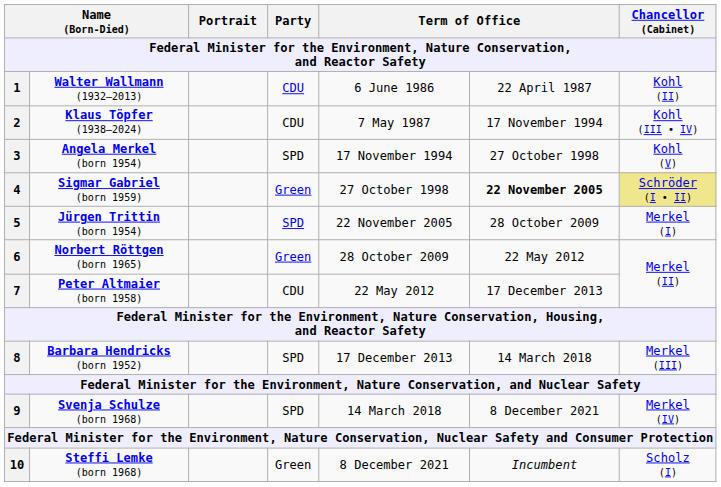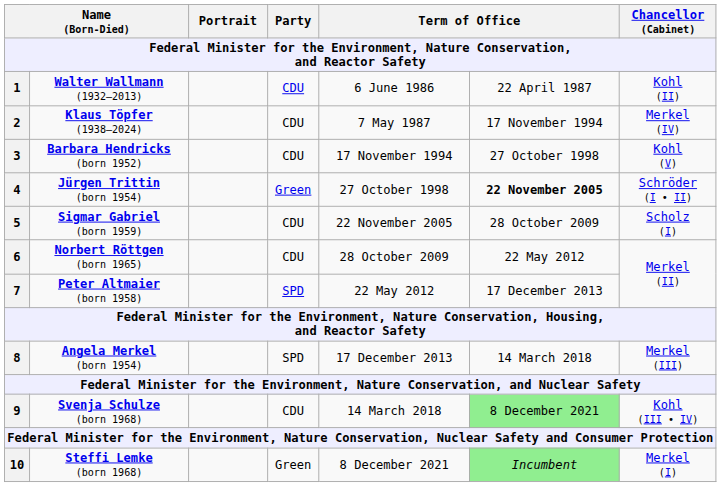(668, 122) Kohl (III • IV) -> (668, 122) Merkel (IV)
(109, 156) Angela Merkel (born 1954) -> (109, 156) Barbara Hendricks (born 1952)
(293, 156) SPD -> (293, 156) CDU
(109, 190) Sigmar Gabriel (born 1959) -> (109, 190) Jürgen Trittin (born 1954)
(668, 190) khaki background -> (668, 190) no background
(109, 223) Jürgen Trittin (born 1954) -> (109, 223) Sigmar Gabriel (born 1959)
(293, 223) SPD -> (293, 223) CDU
(668, 223) Merkel (I) -> (668, 223) Scholz (I)
(293, 257) Green -> (293, 257) CDU
(293, 291) CDU -> (293, 291) SPD
(109, 358) Barbara Hendricks (born 1952) -> (109, 358) Angela Merkel (born 1954)
(293, 411) SPD -> (293, 411) CDU
(544, 411) no background -> (544, 411) lightgreen background
(668, 411) Merkel (IV) -> (668, 411) Kohl (III • IV)
(544, 465) no background -> (544, 465) lightgreen background
(668, 465) Scholz (I) -> (668, 465) Merkel (I)
